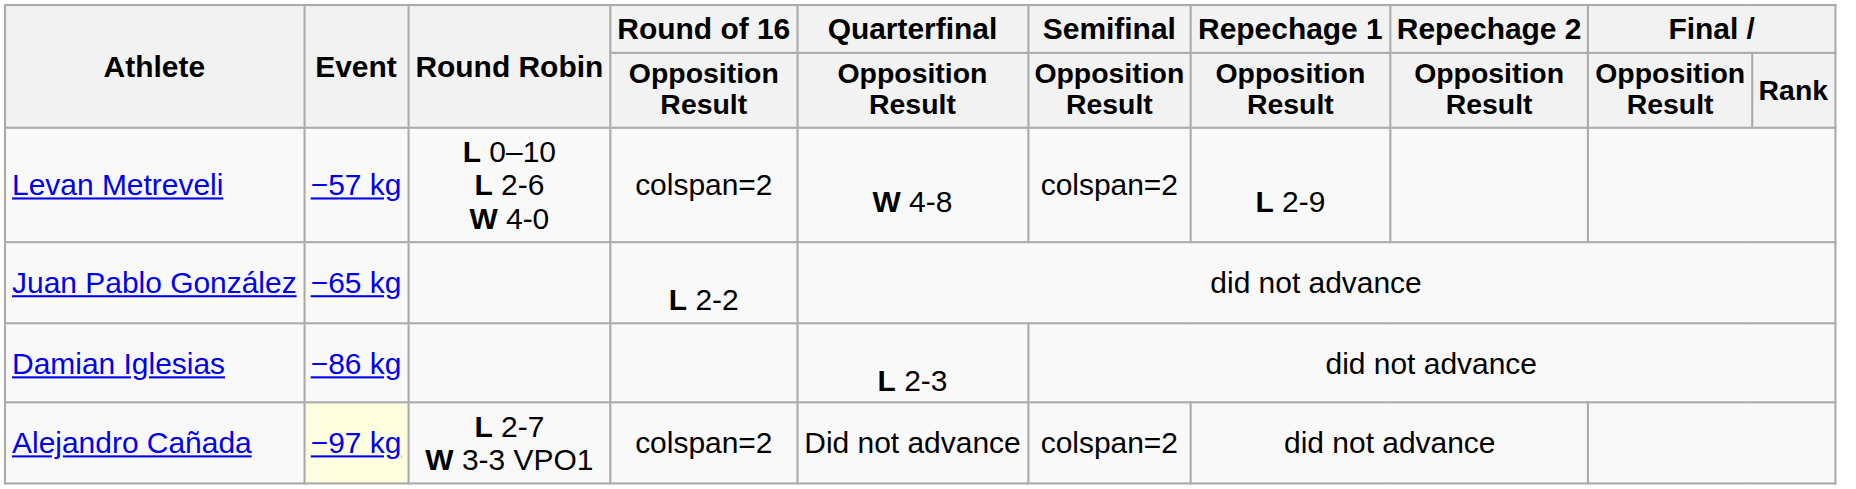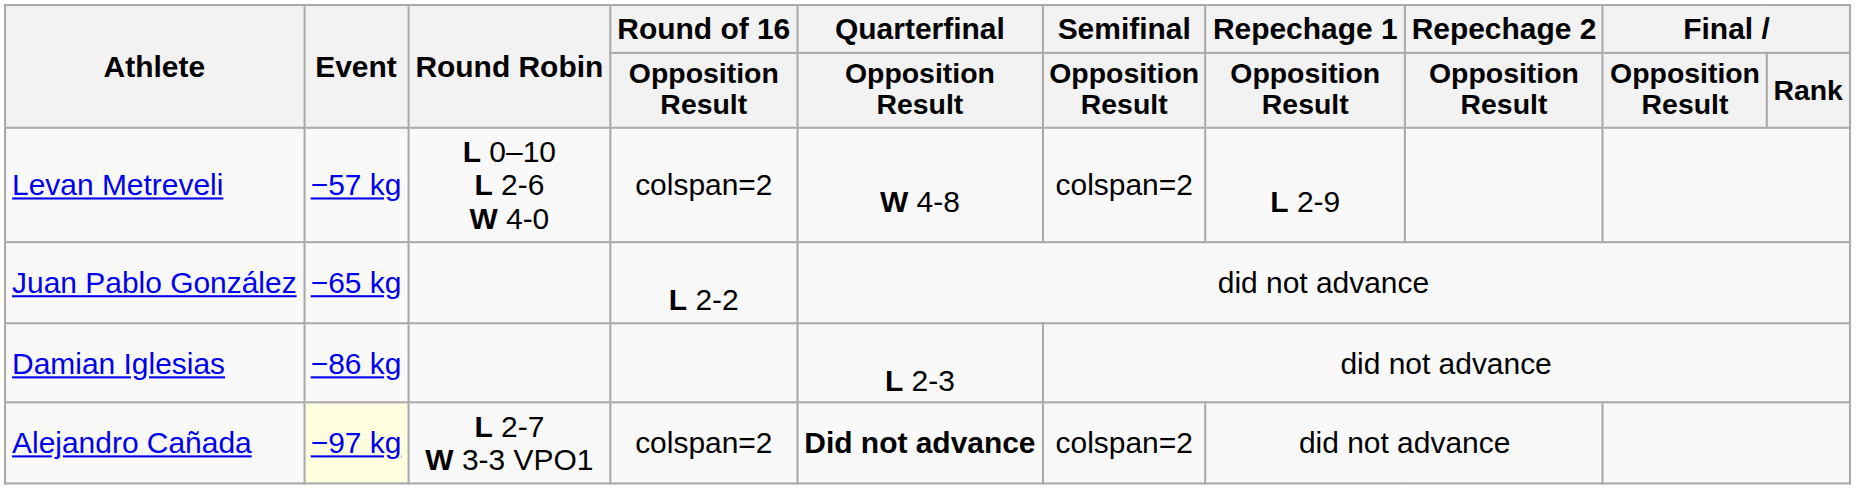(912, 444) normal -> (920, 444) bold
